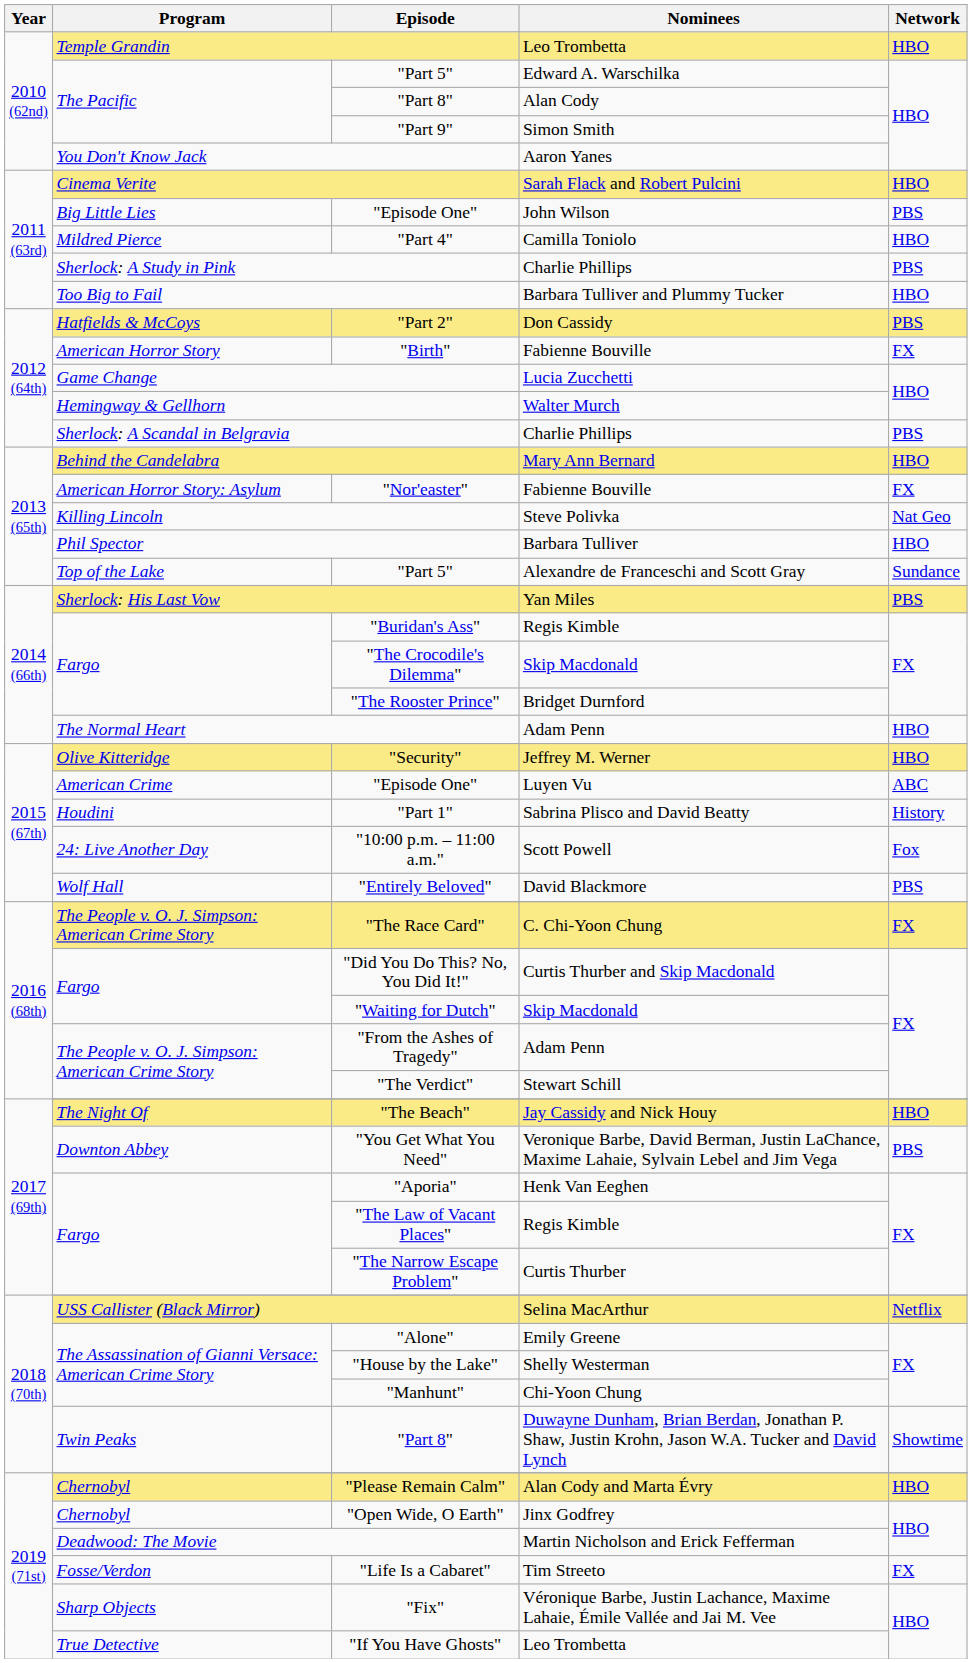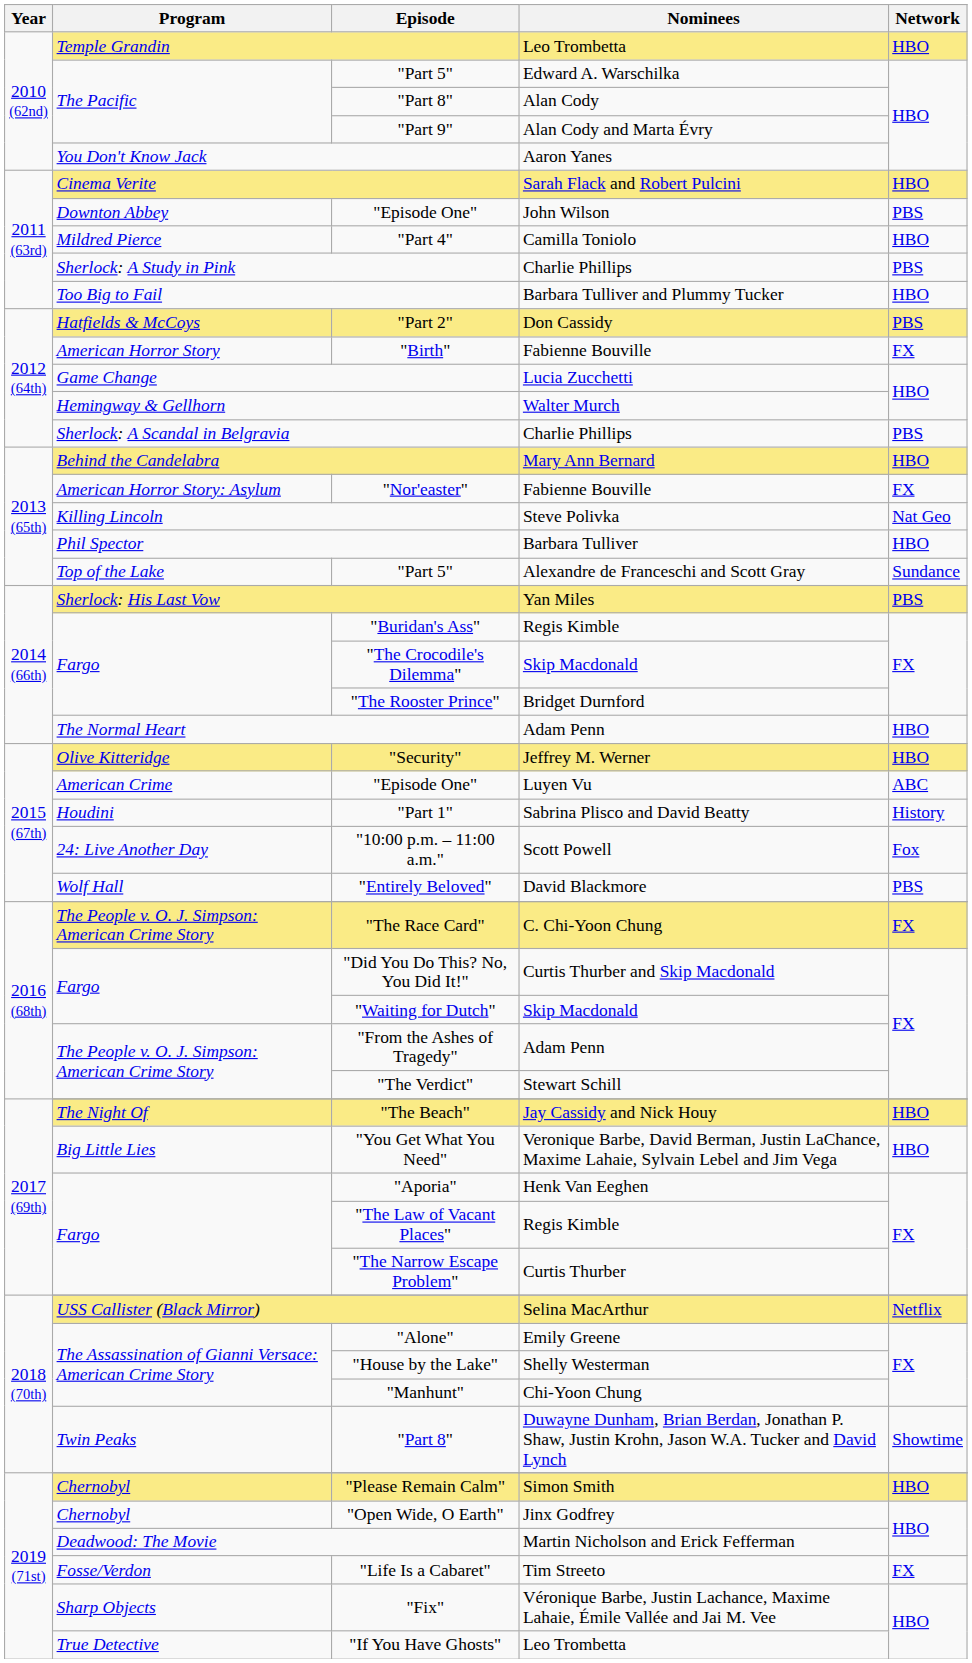(569, 128) Simon Smith -> (618, 128) Alan Cody and Marta Évry
(106, 211) Big Little Lies -> (112, 211) Downton Abbey
(112, 1149) Downton Abbey -> (106, 1149) Big Little Lies
(908, 1149) PBS -> (911, 1149) HBO
(618, 1486) Alan Cody and Marta Évry -> (569, 1486) Simon Smith
